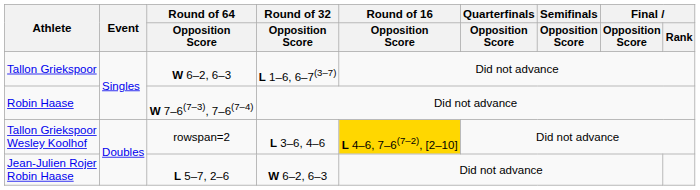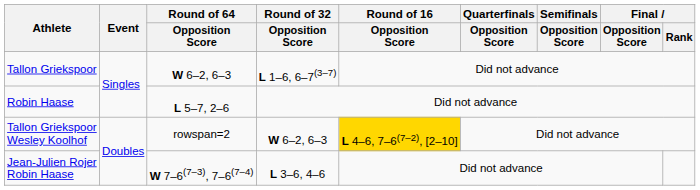(202, 110) W 7–6(7–3), 7–6(7–4) -> (202, 108) L 5–7, 2–6
(298, 144) L 3–6, 4–6 -> (298, 141) W 6–2, 6–3
(202, 176) L 5–7, 2–6 -> (202, 175) W 7–6(7–3), 7–6(7–4)
(298, 176) W 6–2, 6–3 -> (298, 175) L 3–6, 4–6
